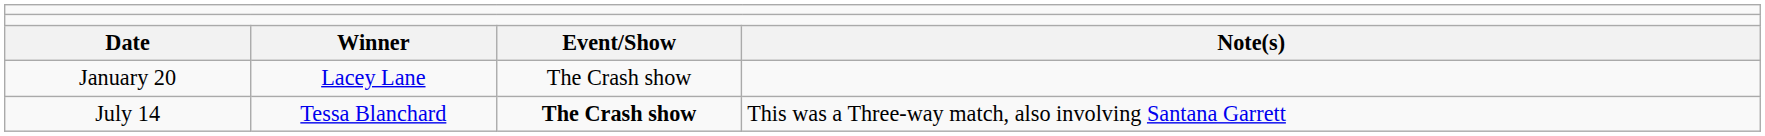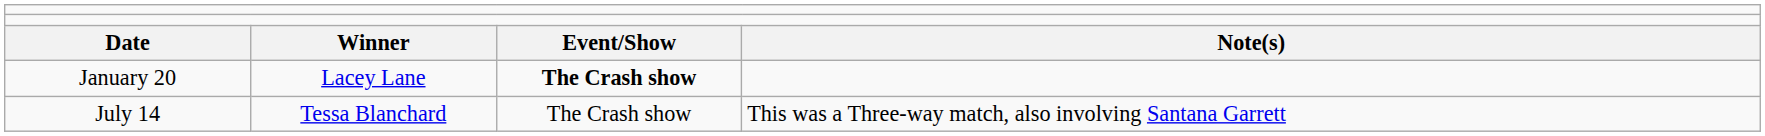(619, 77) normal -> (619, 77) bold
(619, 113) bold -> (619, 113) normal
